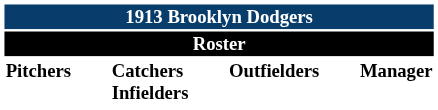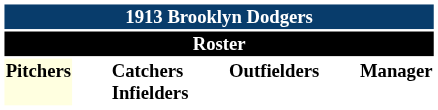(38, 70) no background -> (38, 70) lightyellow background
